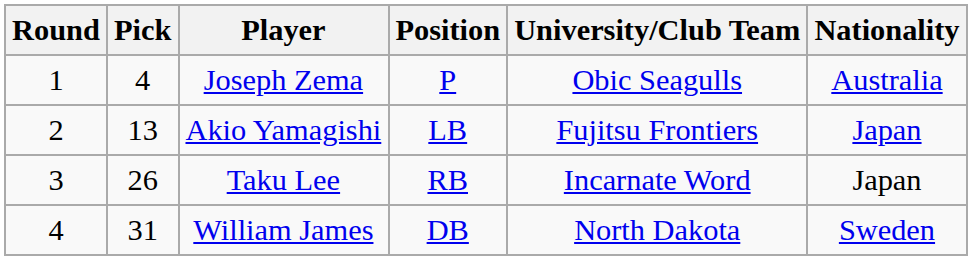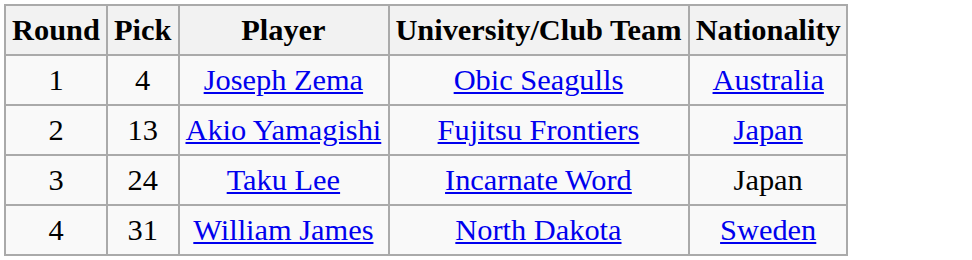- column: (448, 29)
(143, 180) 26 -> (143, 180) 24
